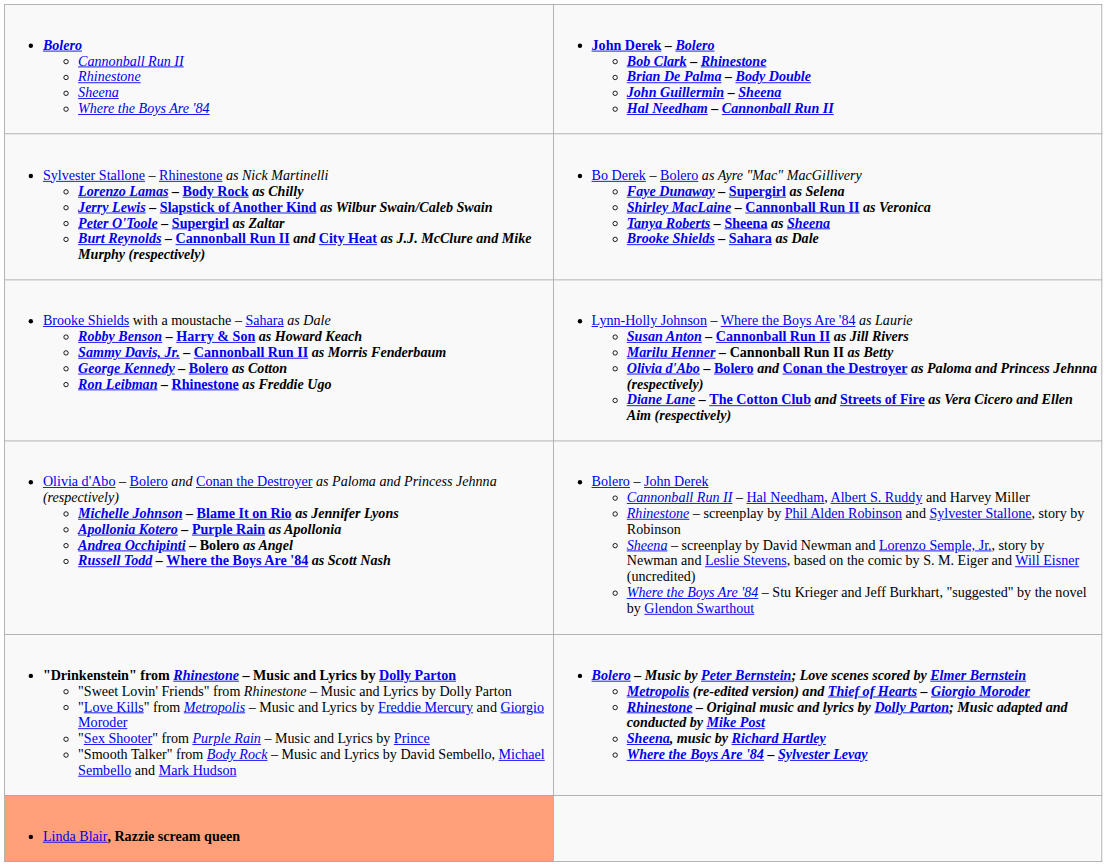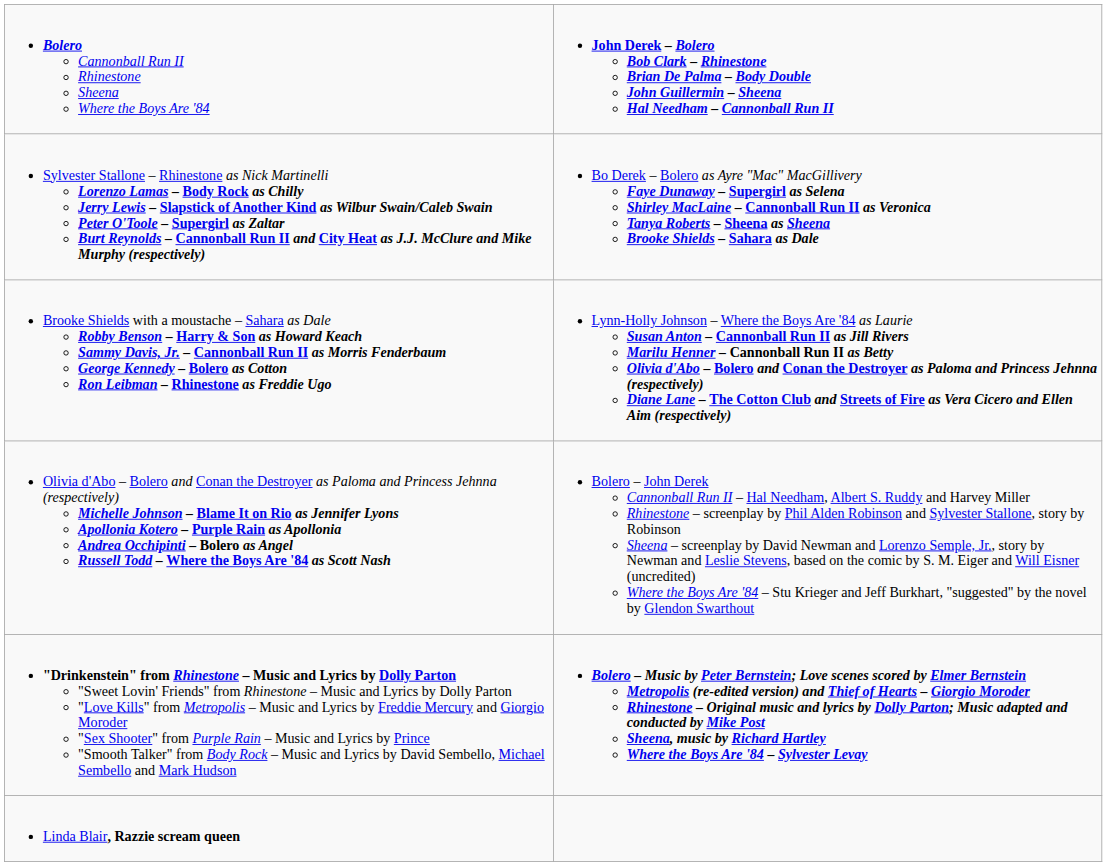(279, 837) lightsalmon background -> (279, 837) no background
